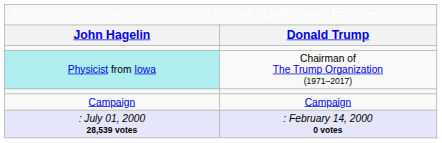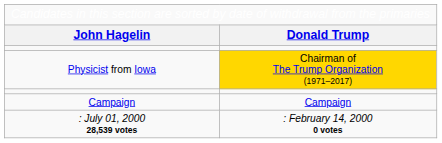(112, 70) paleturquoise background -> (112, 70) no background
(328, 70) no background -> (328, 70) gold background
(112, 124) lavender background -> (112, 124) no background
(328, 124) lavender background -> (328, 124) no background
